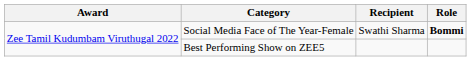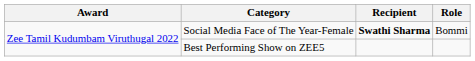(392, 30) normal -> (394, 30) bold
(447, 30) bold -> (451, 30) normal
